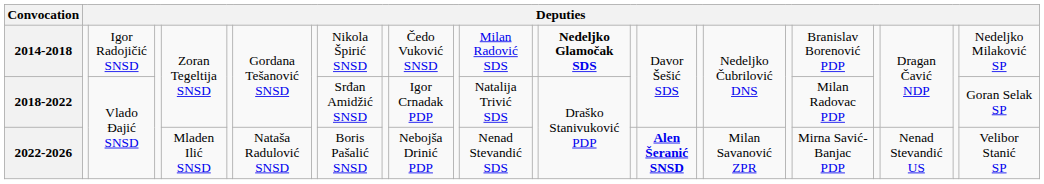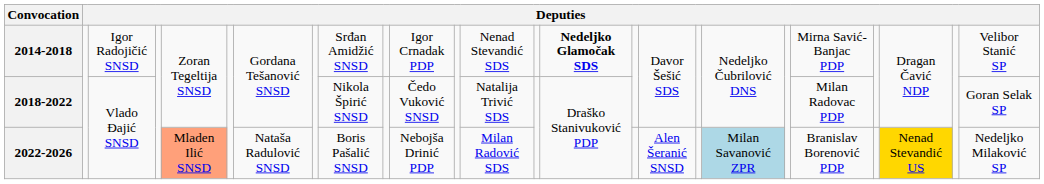(350, 51) Nikola Špirić SNSD -> (351, 51) Srđan Amidžić SNSD
(421, 51) Čedo Vuković SNSD -> (422, 51) Igor Crnadak PDP
(496, 51) Milan Radović SDS -> (497, 51) Nenad Stevandić SDS
(833, 51) Branislav Borenović PDP -> (832, 51) Mirna Savić-Banjac PDP
(999, 51) Nedeljko Milaković SP -> (999, 51) Velibor Stanić SP
(350, 101) Srđan Amidžić SNSD -> (351, 101) Nikola Špirić SNSD
(421, 101) Igor Crnadak PDP -> (422, 101) Čedo Vuković SNSD
(194, 152) no background -> (194, 152) lightsalmon background
(496, 152) Nenad Stevandić SDS -> (497, 152) Milan Radović SDS
(667, 152) bold -> (667, 152) normal
(744, 152) no background -> (743, 152) lightblue background
(833, 152) Mirna Savić-Banjac PDP -> (832, 152) Branislav Borenović PDP
(916, 152) no background -> (916, 152) gold background
(999, 152) Velibor Stanić SP -> (999, 152) Nedeljko Milaković SP
